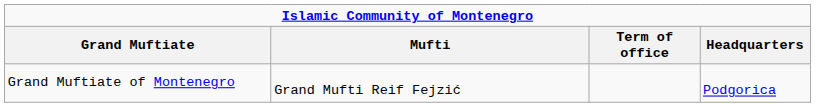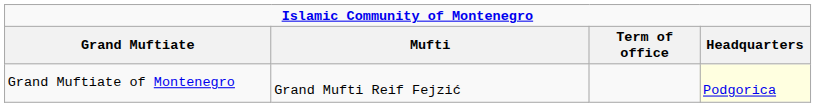(740, 91) no background -> (740, 91) lightyellow background
